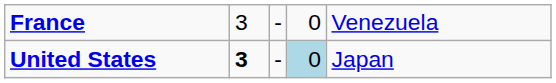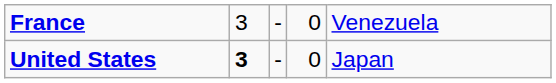(315, 58) lightblue background -> (315, 58) no background
